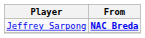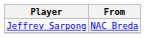(114, 26) bold -> (114, 26) normal
